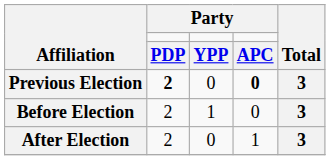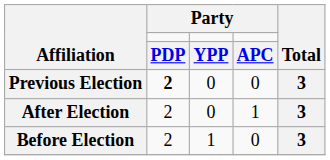(255, 83) bold -> (255, 83) normal
rows swapped: (75, 112) <-> (75, 140)
